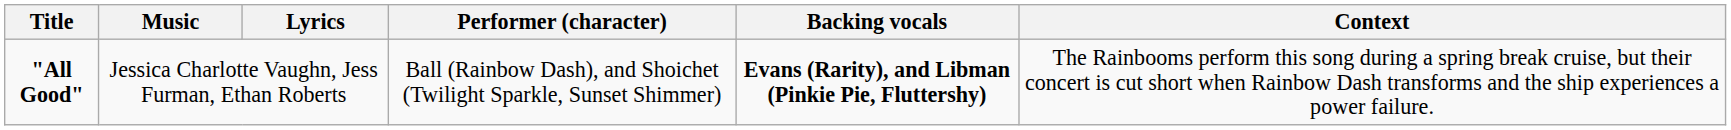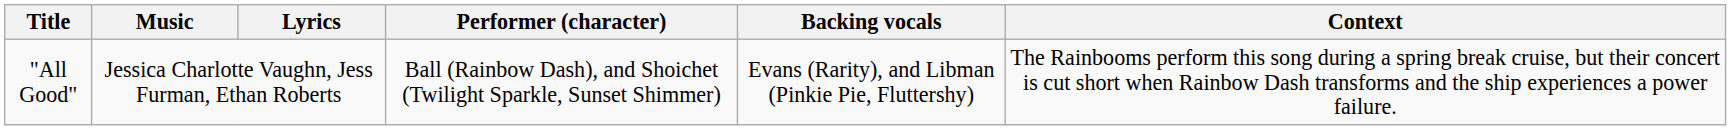(52, 81) bold -> (48, 81) normal
(877, 81) bold -> (871, 81) normal
